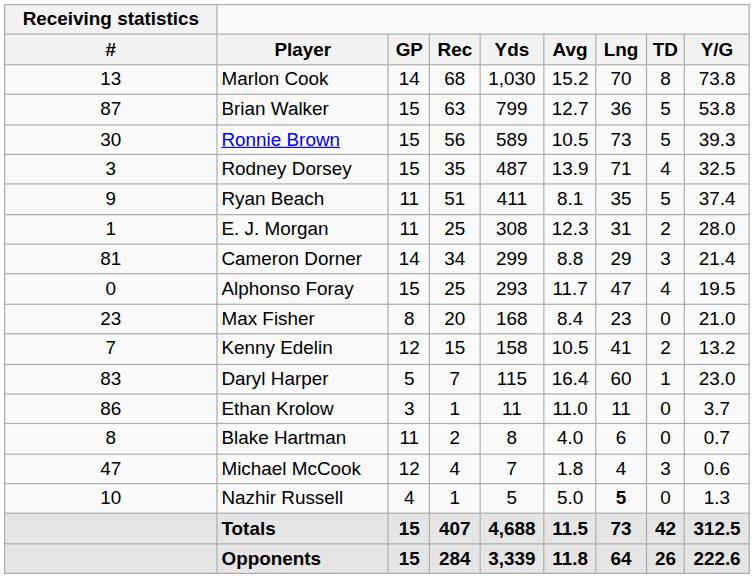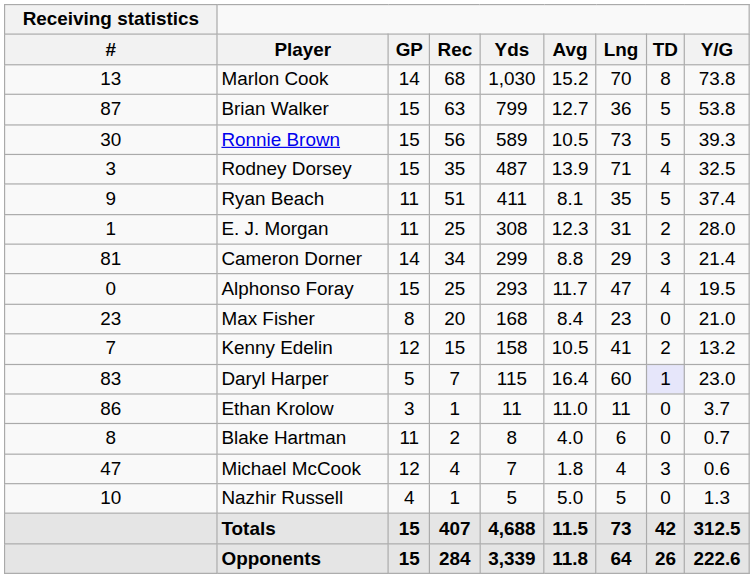(665, 378) no background -> (665, 378) lavender background
(621, 498) bold -> (621, 498) normal
